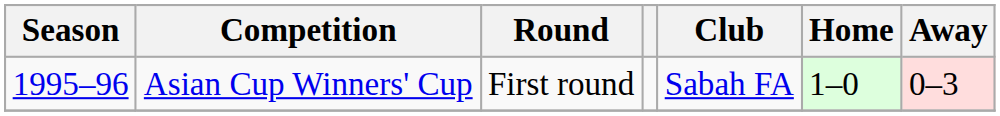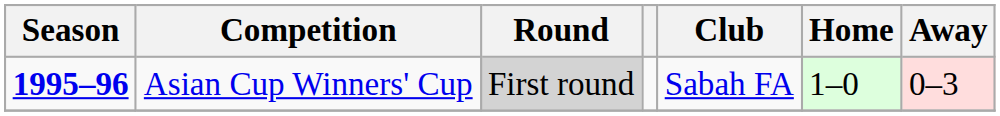(71, 83) normal -> (71, 83) bold
(561, 83) no background -> (561, 83) lightgrey background
